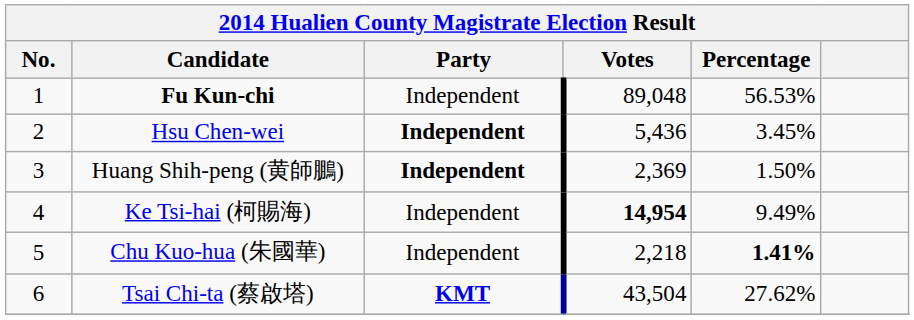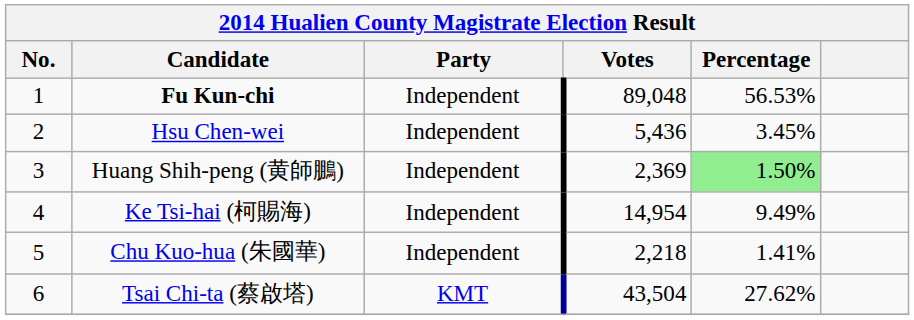(463, 132) bold -> (463, 132) normal
(463, 171) bold -> (463, 171) normal
(786, 171) no background -> (786, 171) lightgreen background
(655, 211) bold -> (655, 211) normal
(784, 252) bold -> (786, 252) normal
(463, 293) bold -> (463, 293) normal
